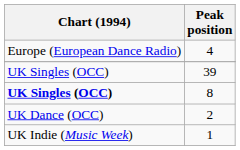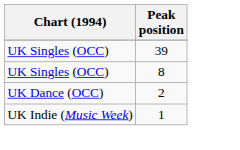- row: (210, 51)
(60, 93) bold -> (58, 72) normal
